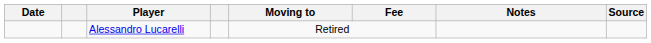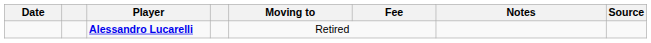(137, 29) normal -> (141, 29) bold
